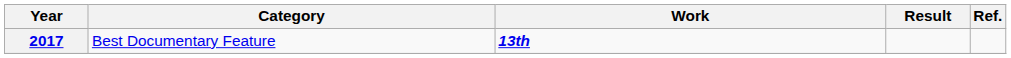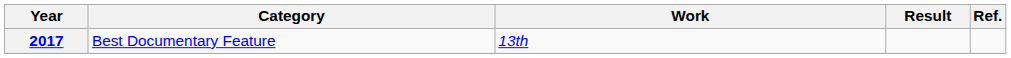(514, 41) bold -> (513, 41) normal
